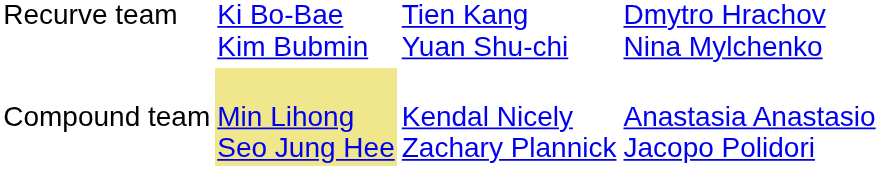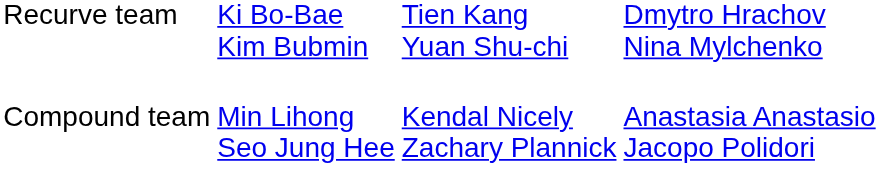(306, 132) khaki background -> (306, 132) no background
